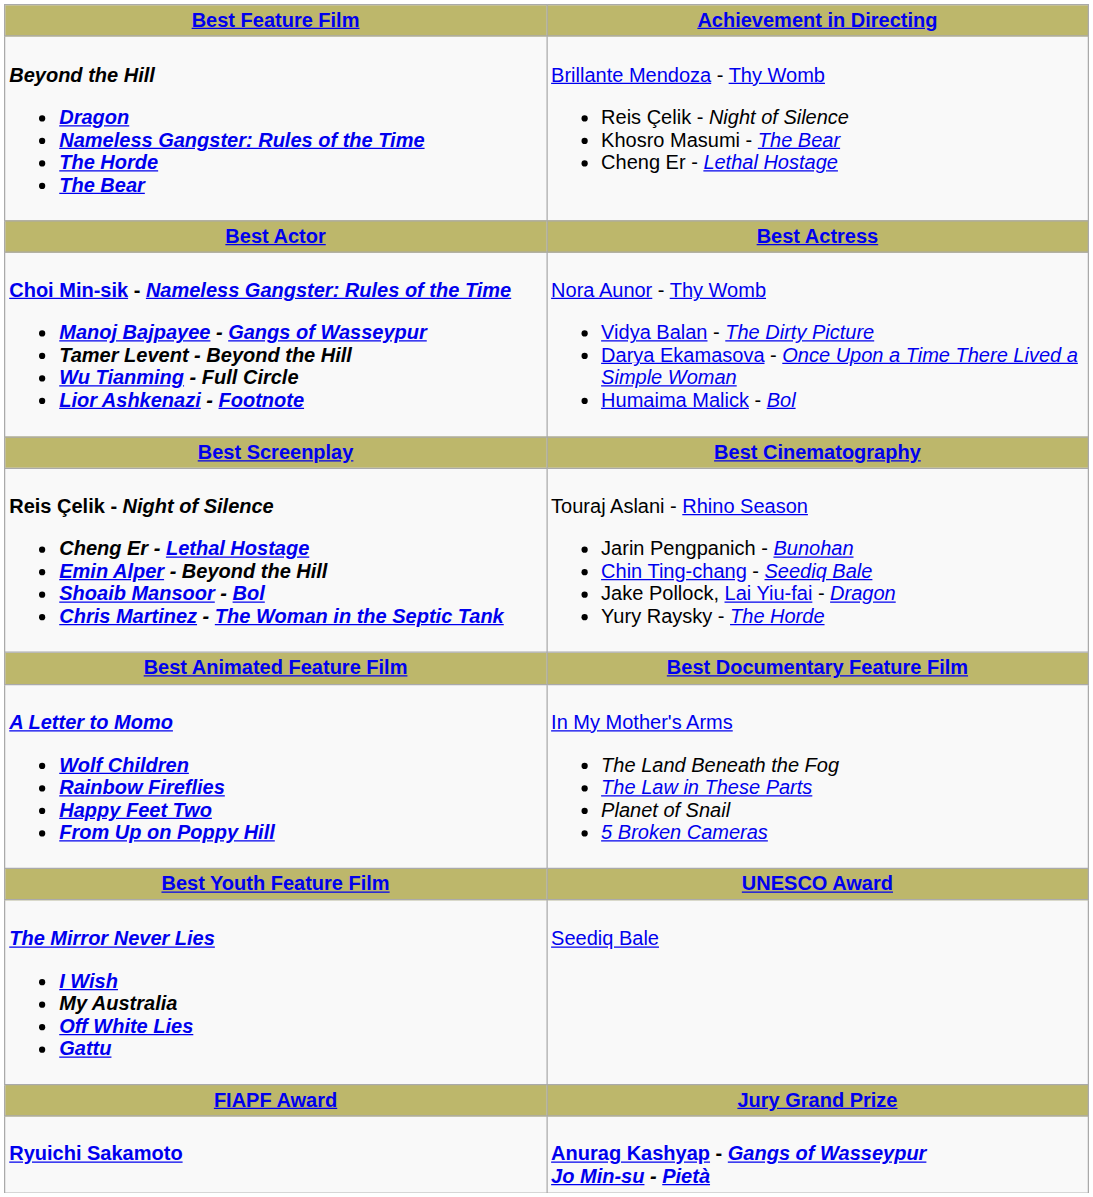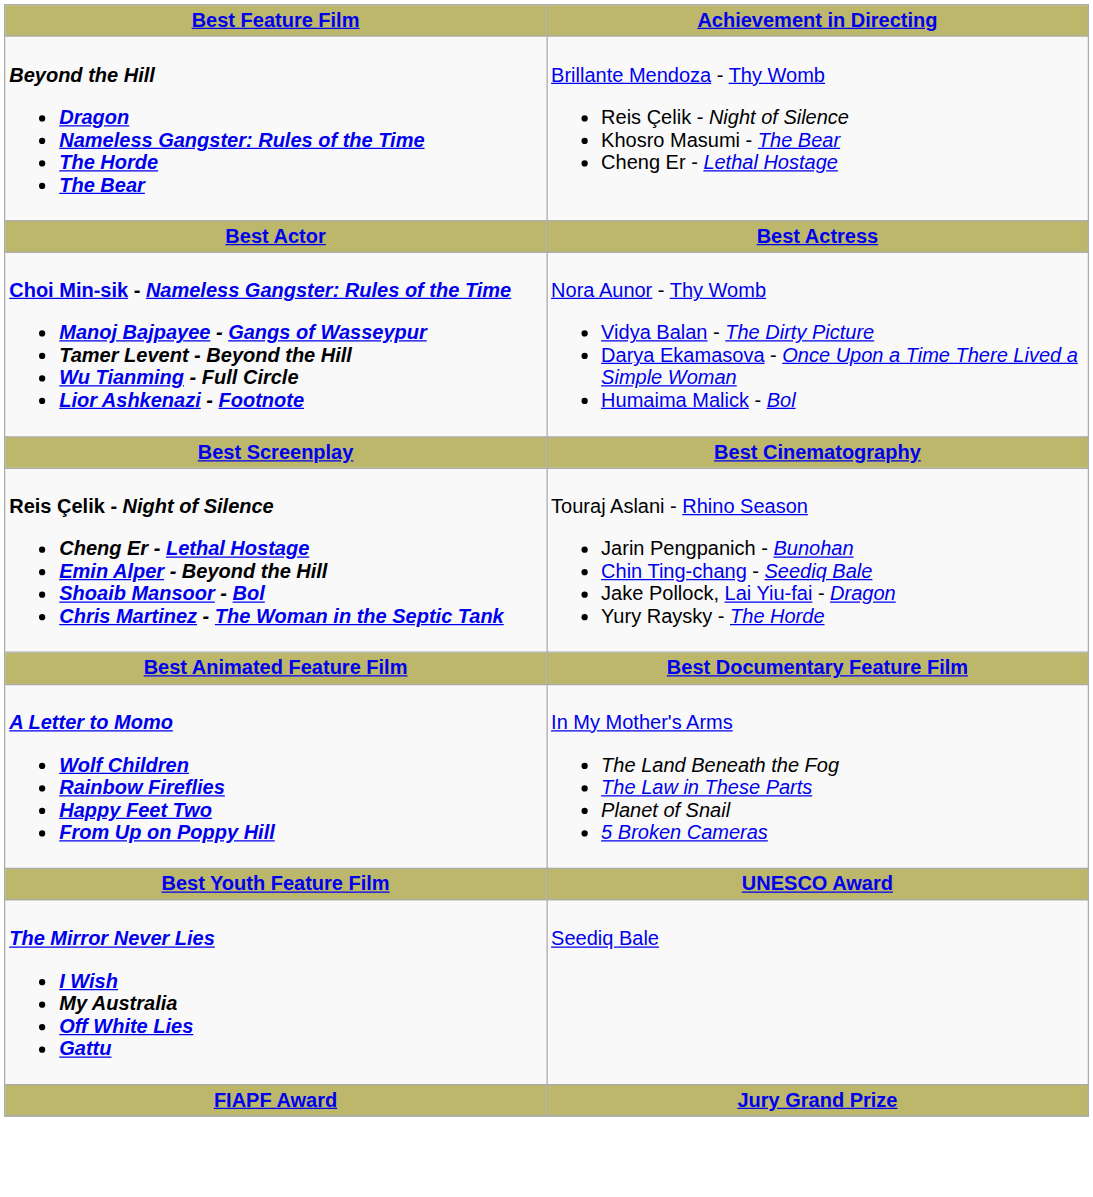- row: (96, 1154)
